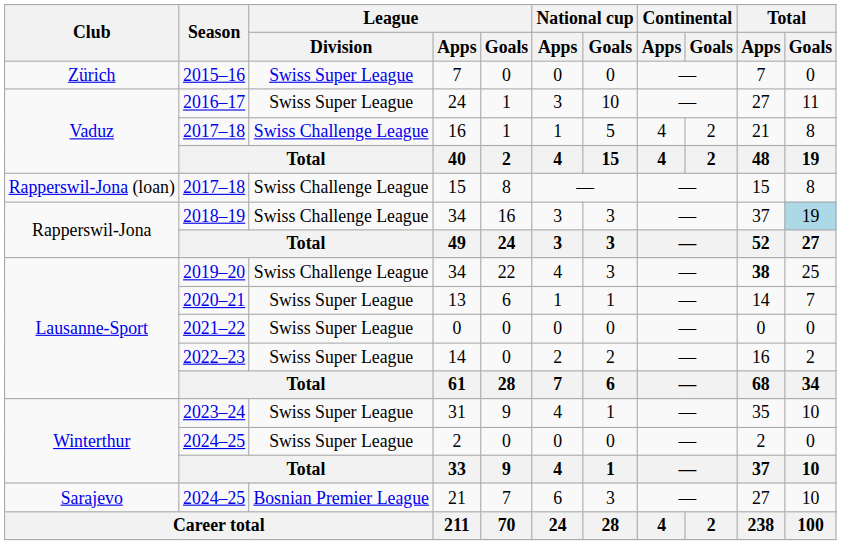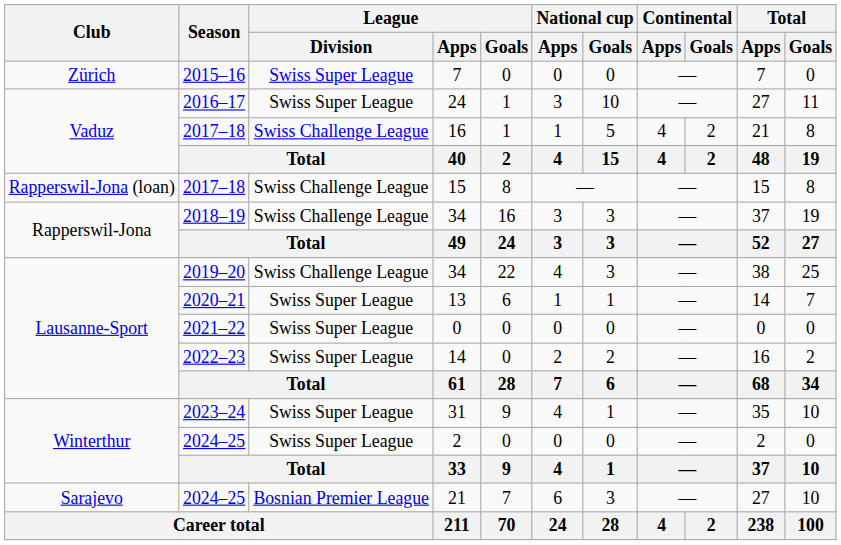(811, 215) lightblue background -> (811, 215) no background
(761, 272) bold -> (761, 272) normal
